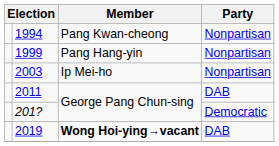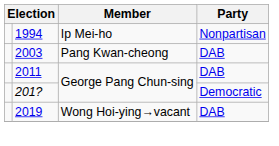(115, 33) Pang Kwan-cheong -> (87, 33) Ip Mei-ho
- row: (29, 53)
(87, 72) Ip Mei-ho -> (115, 53) Pang Kwan-cheong
(238, 72) Nonpartisan -> (212, 53) DAB
(130, 131) bold -> (125, 111) normal
